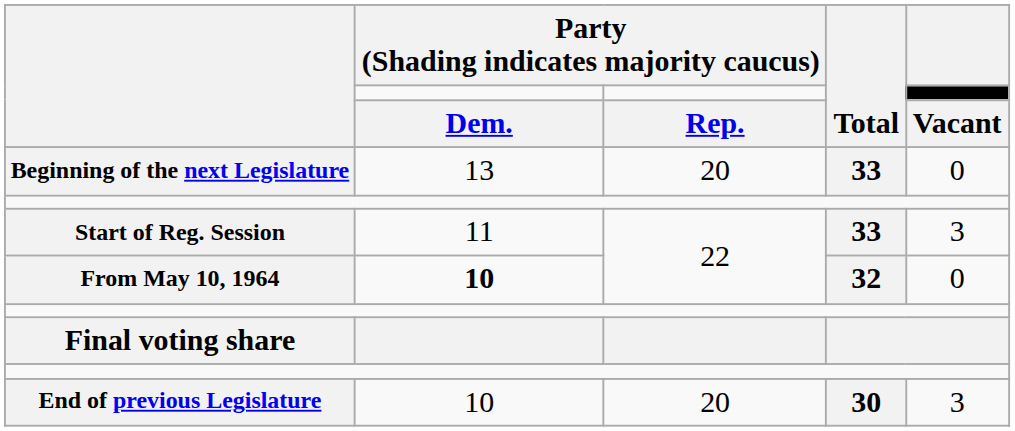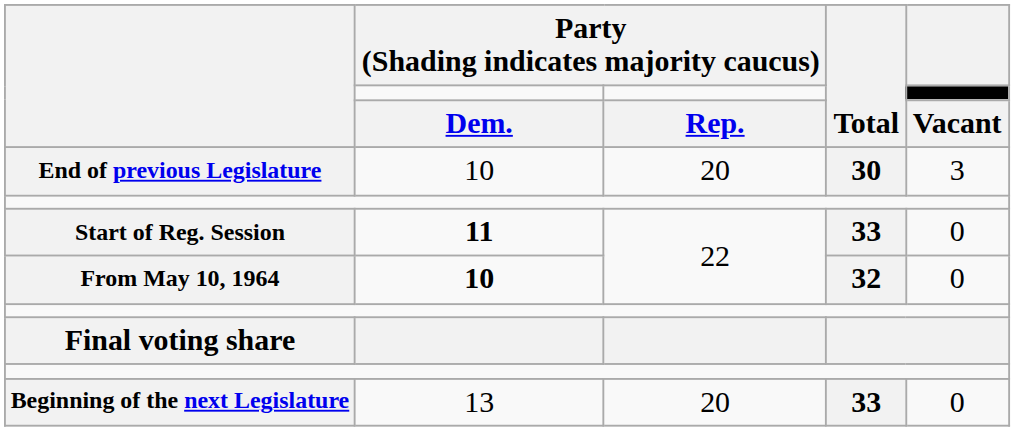rows swapped: (180, 401) <-> (180, 170)
(479, 231) normal -> (479, 231) bold
(957, 231) 3 -> (957, 231) 0
